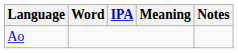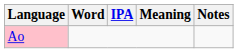(16, 36) no background -> (16, 36) pink background
